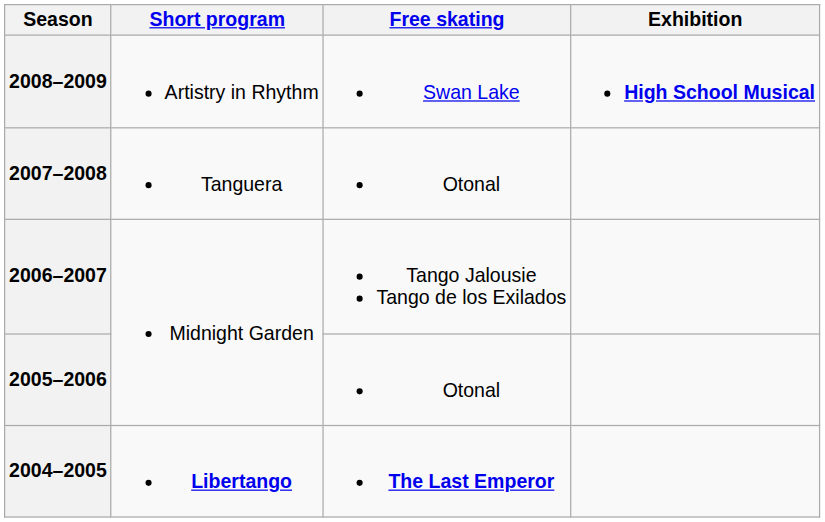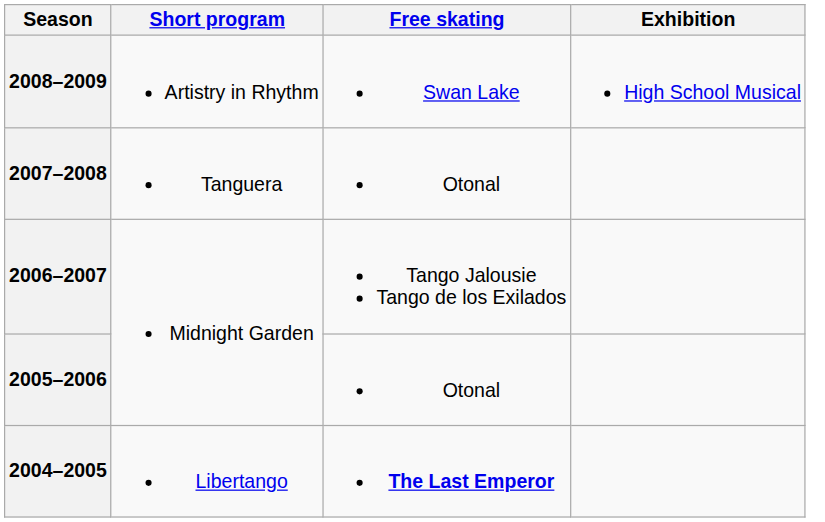(695, 93) bold -> (688, 93) normal
(217, 482) bold -> (217, 482) normal
